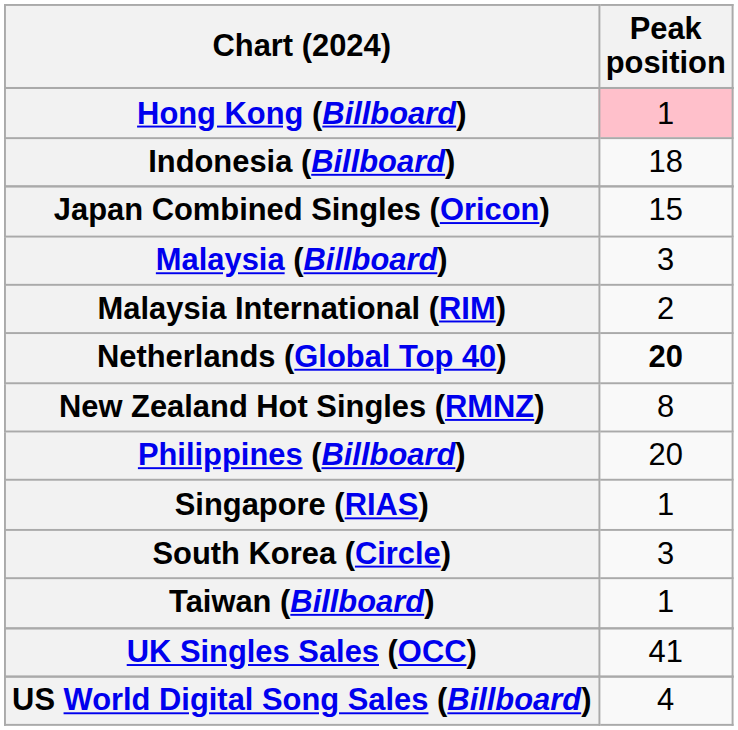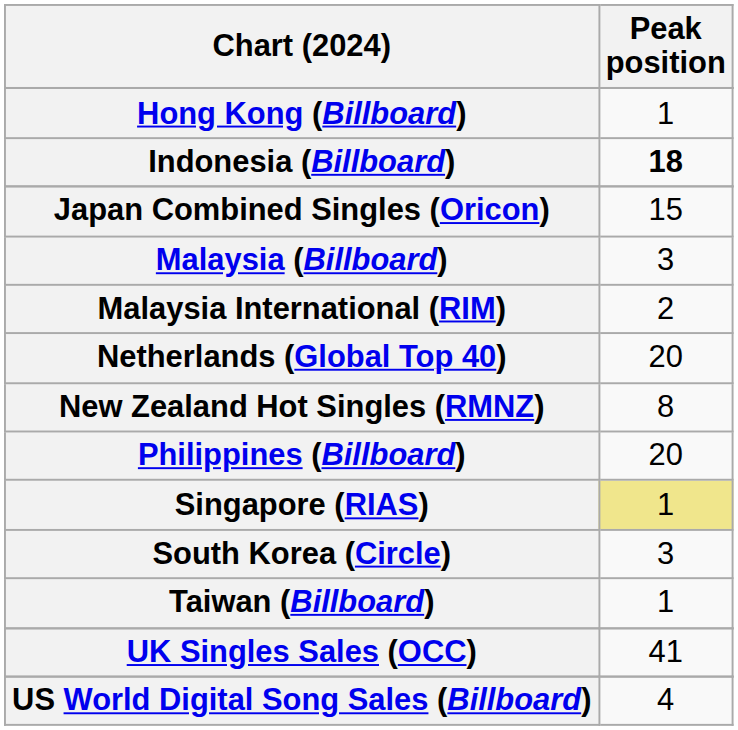(666, 112) pink background -> (666, 112) no background
(666, 161) normal -> (666, 161) bold
(666, 357) bold -> (666, 357) normal
(666, 504) no background -> (666, 504) khaki background
